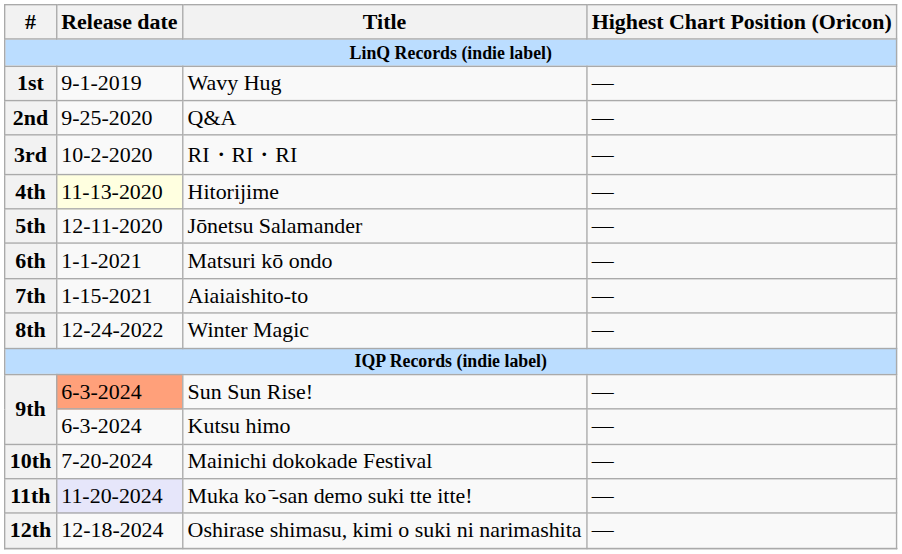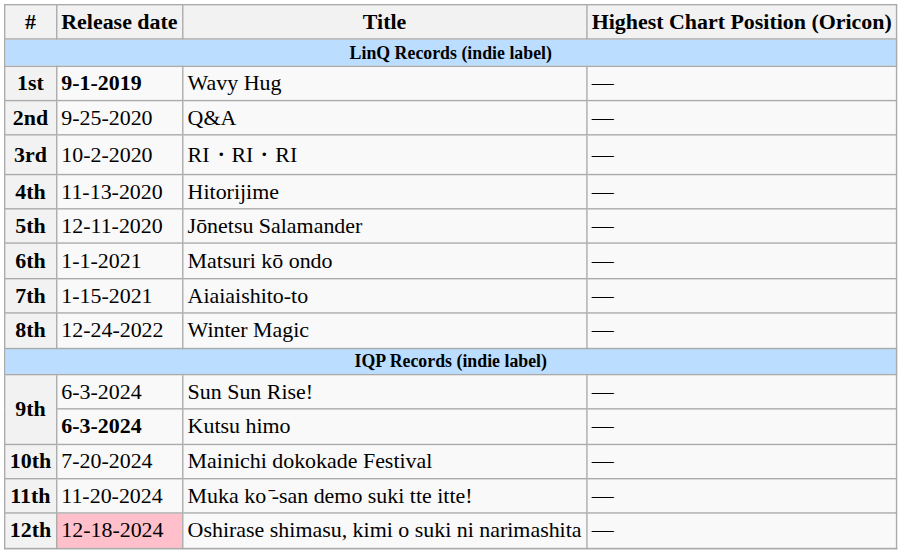(119, 83) normal -> (119, 83) bold
(119, 192) lightyellow background -> (119, 192) no background
(119, 392) lightsalmon background -> (119, 392) no background
(119, 426) normal -> (119, 426) bold
(119, 496) lavender background -> (119, 496) no background
(119, 531) no background -> (119, 531) pink background
